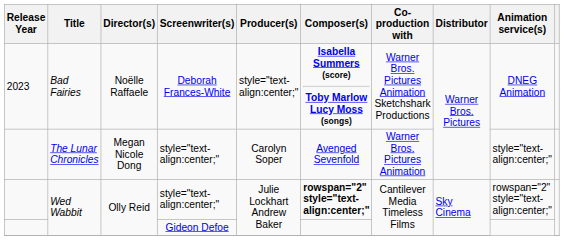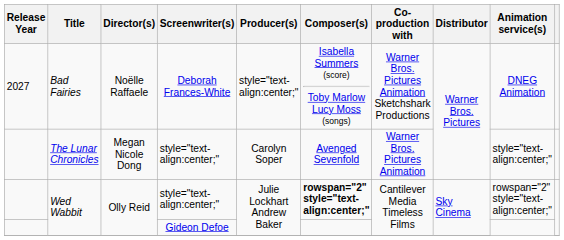(18, 86) 2023 -> (18, 86) 2027
(336, 86) bold -> (336, 86) normal
